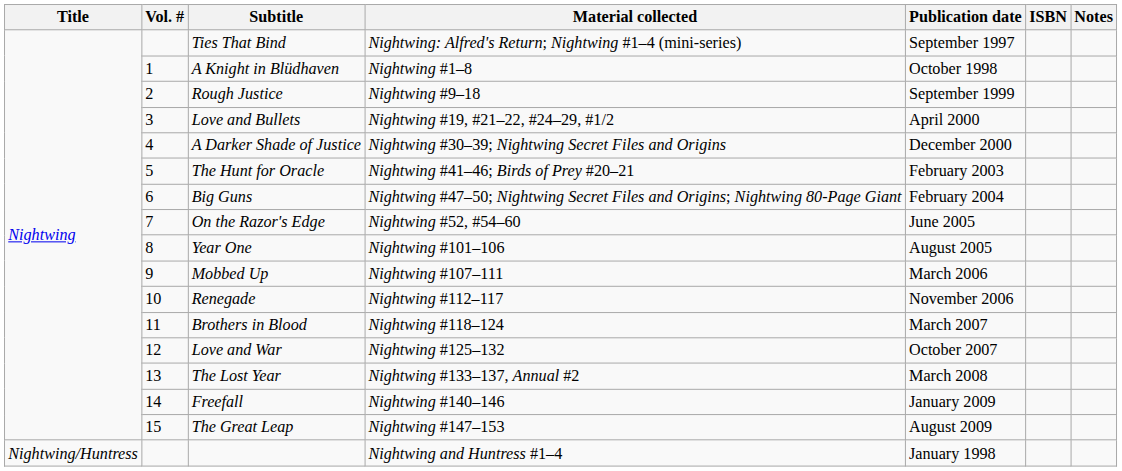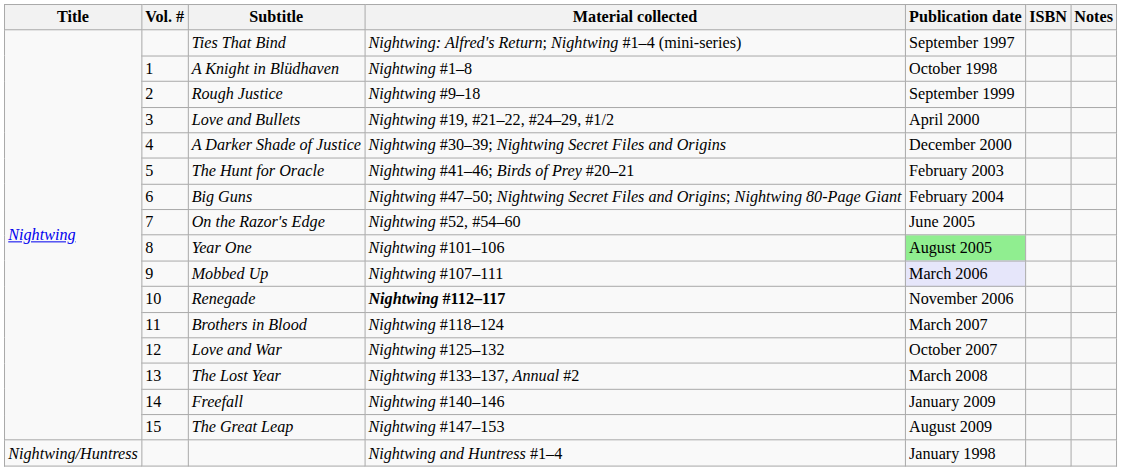(951, 247) no background -> (951, 247) lightgreen background
(948, 273) no background -> (948, 273) lavender background
(436, 299) normal -> (437, 299) bold
